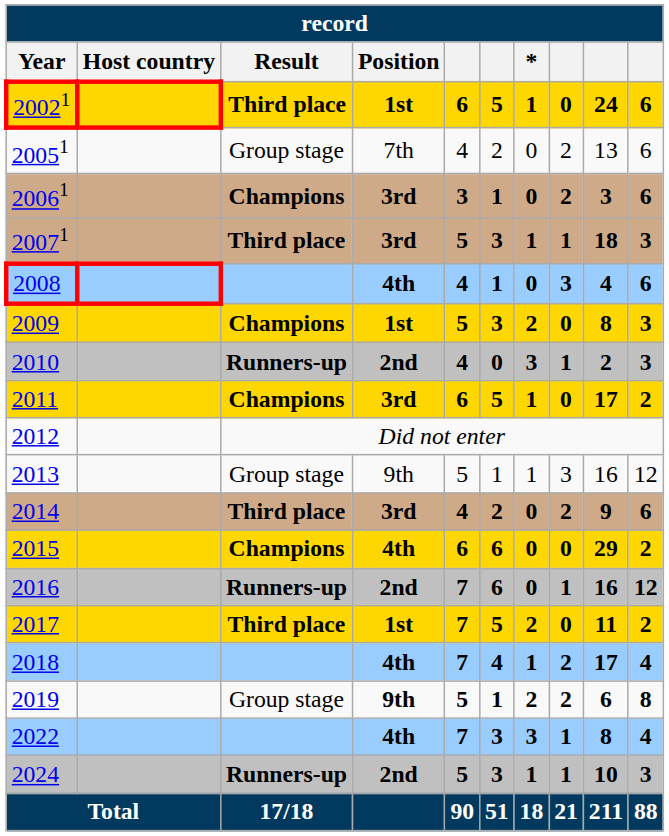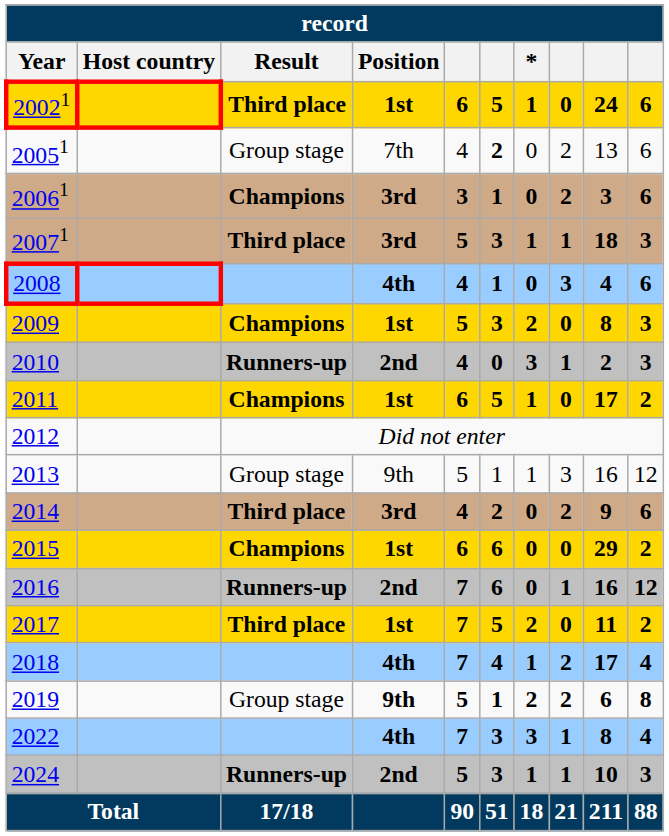(497, 150) normal -> (497, 150) bold
(399, 398) 3rd -> (399, 398) 1st
(399, 548) 4th -> (399, 548) 1st
